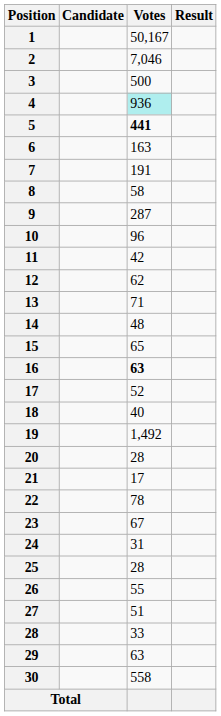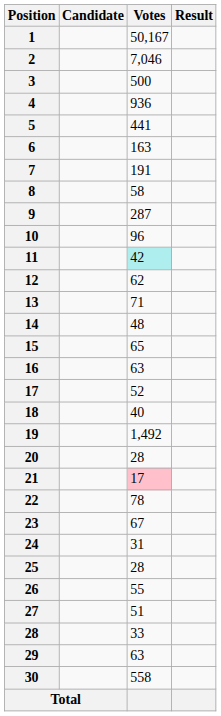(141, 103) paleturquoise background -> (141, 103) no background
(141, 125) bold -> (141, 125) normal
(137, 258) no background -> (137, 258) paleturquoise background
(137, 368) bold -> (137, 368) normal
(137, 479) no background -> (137, 479) pink background
